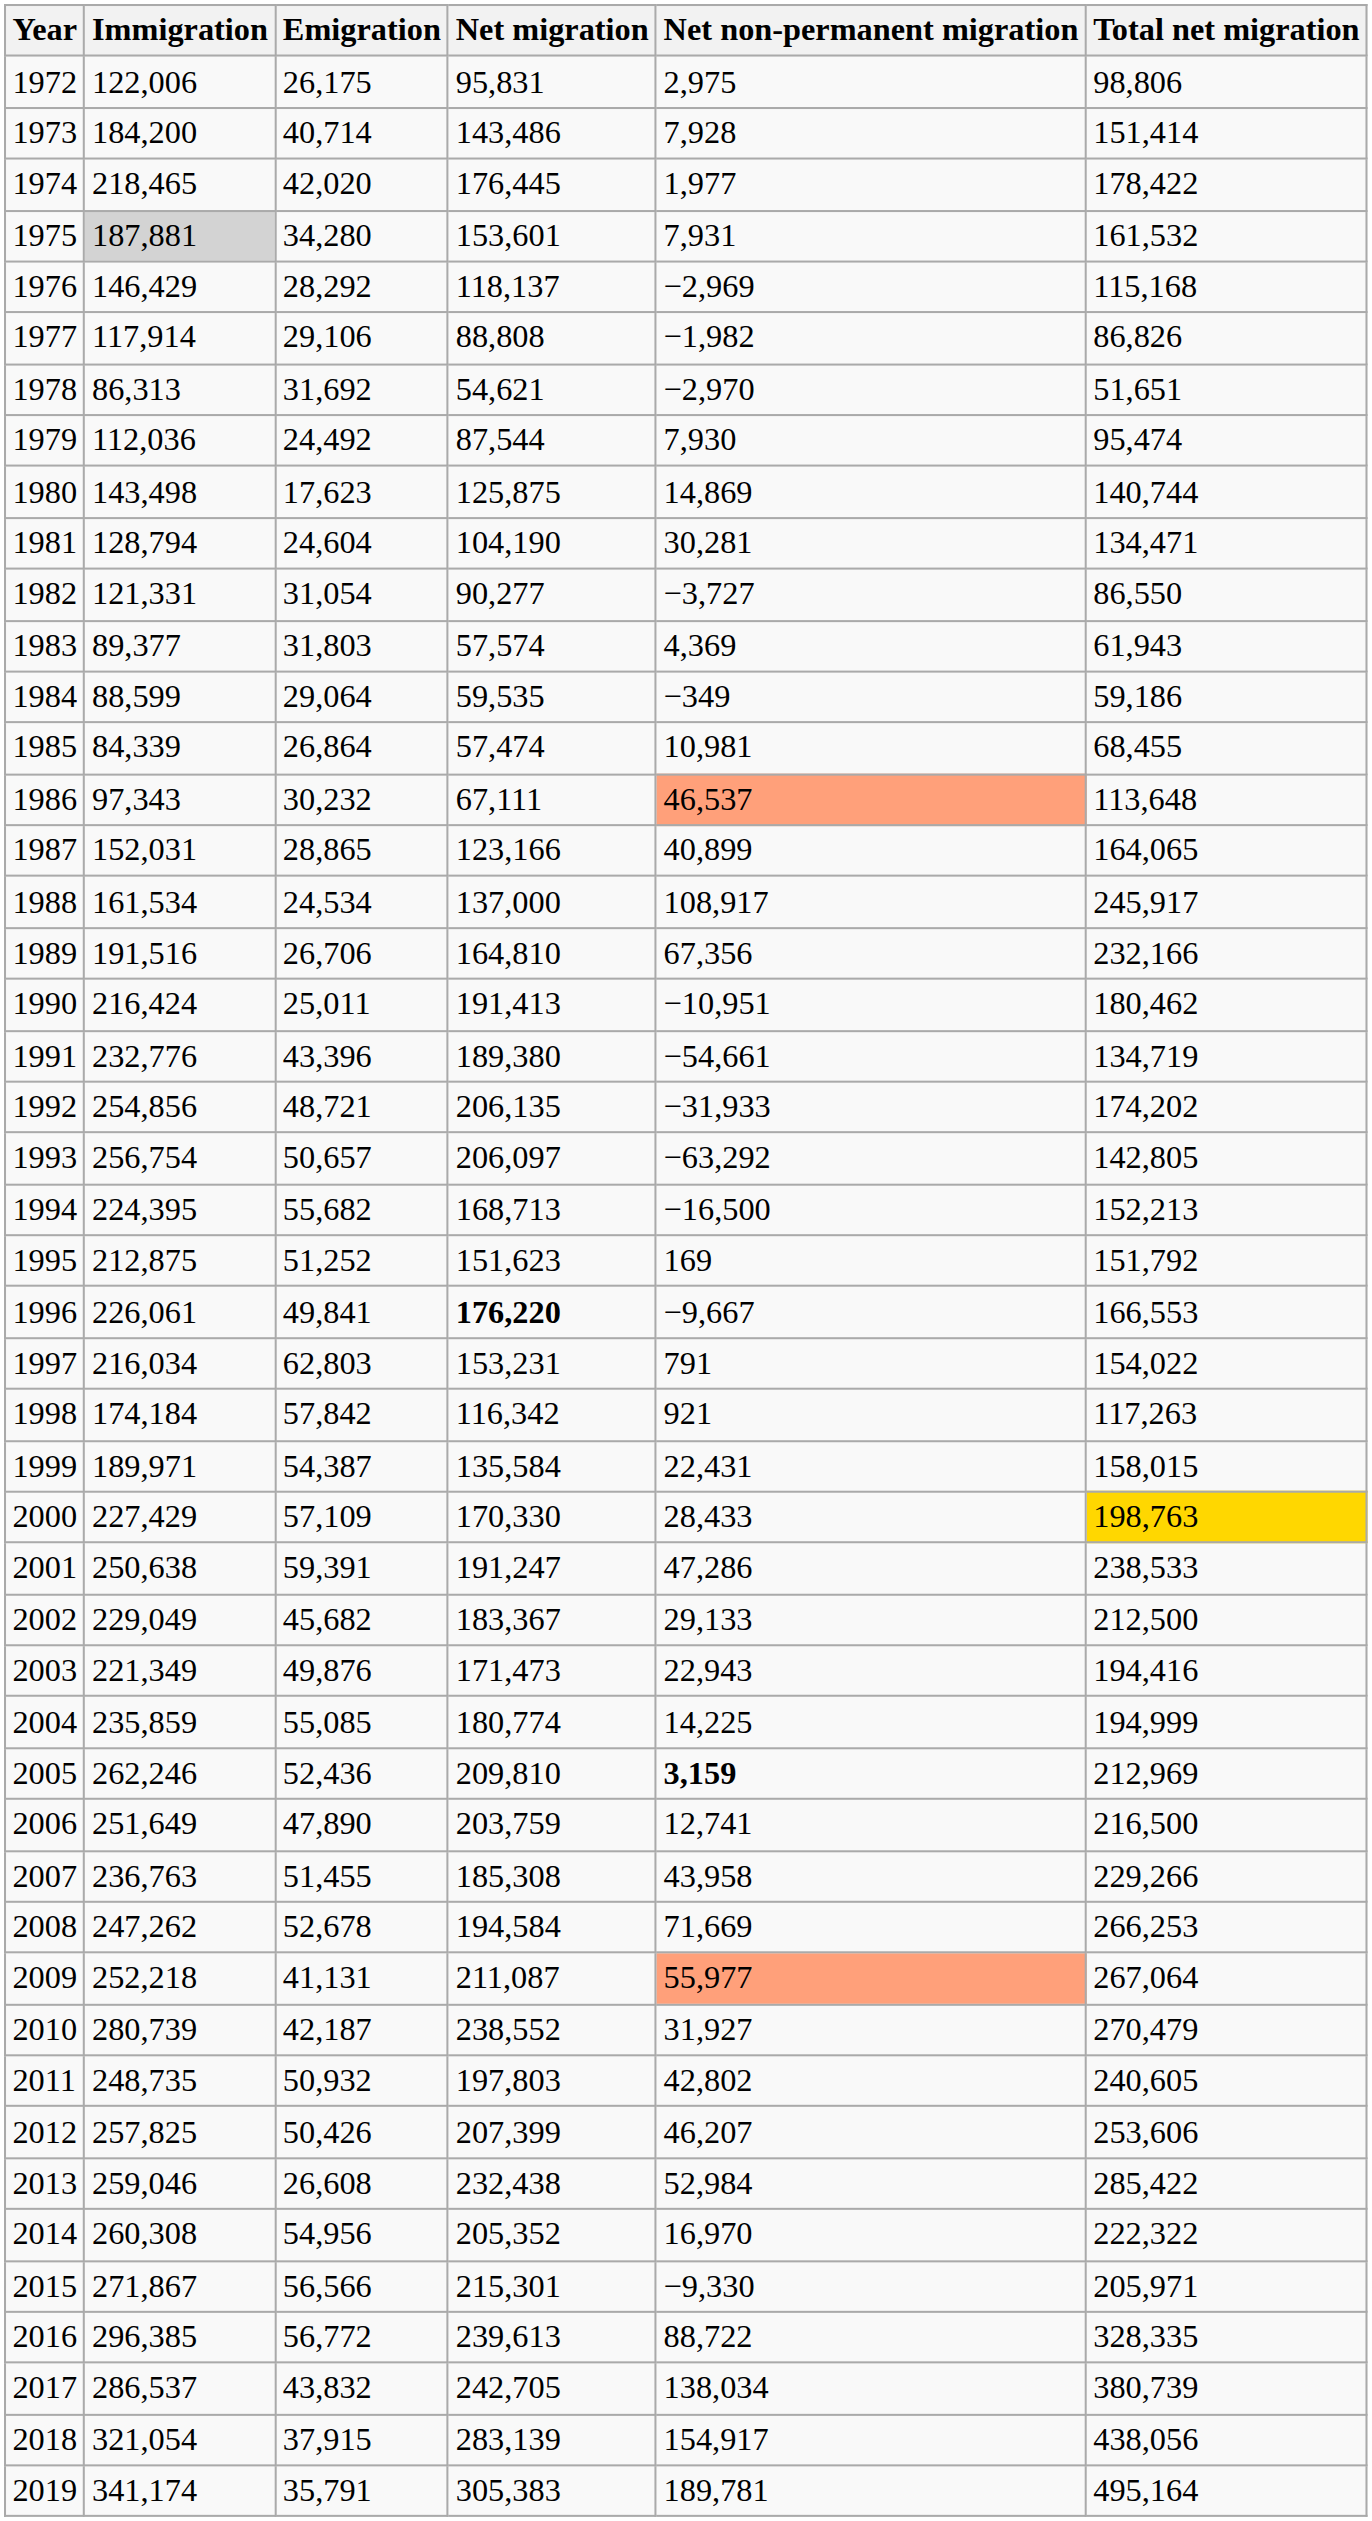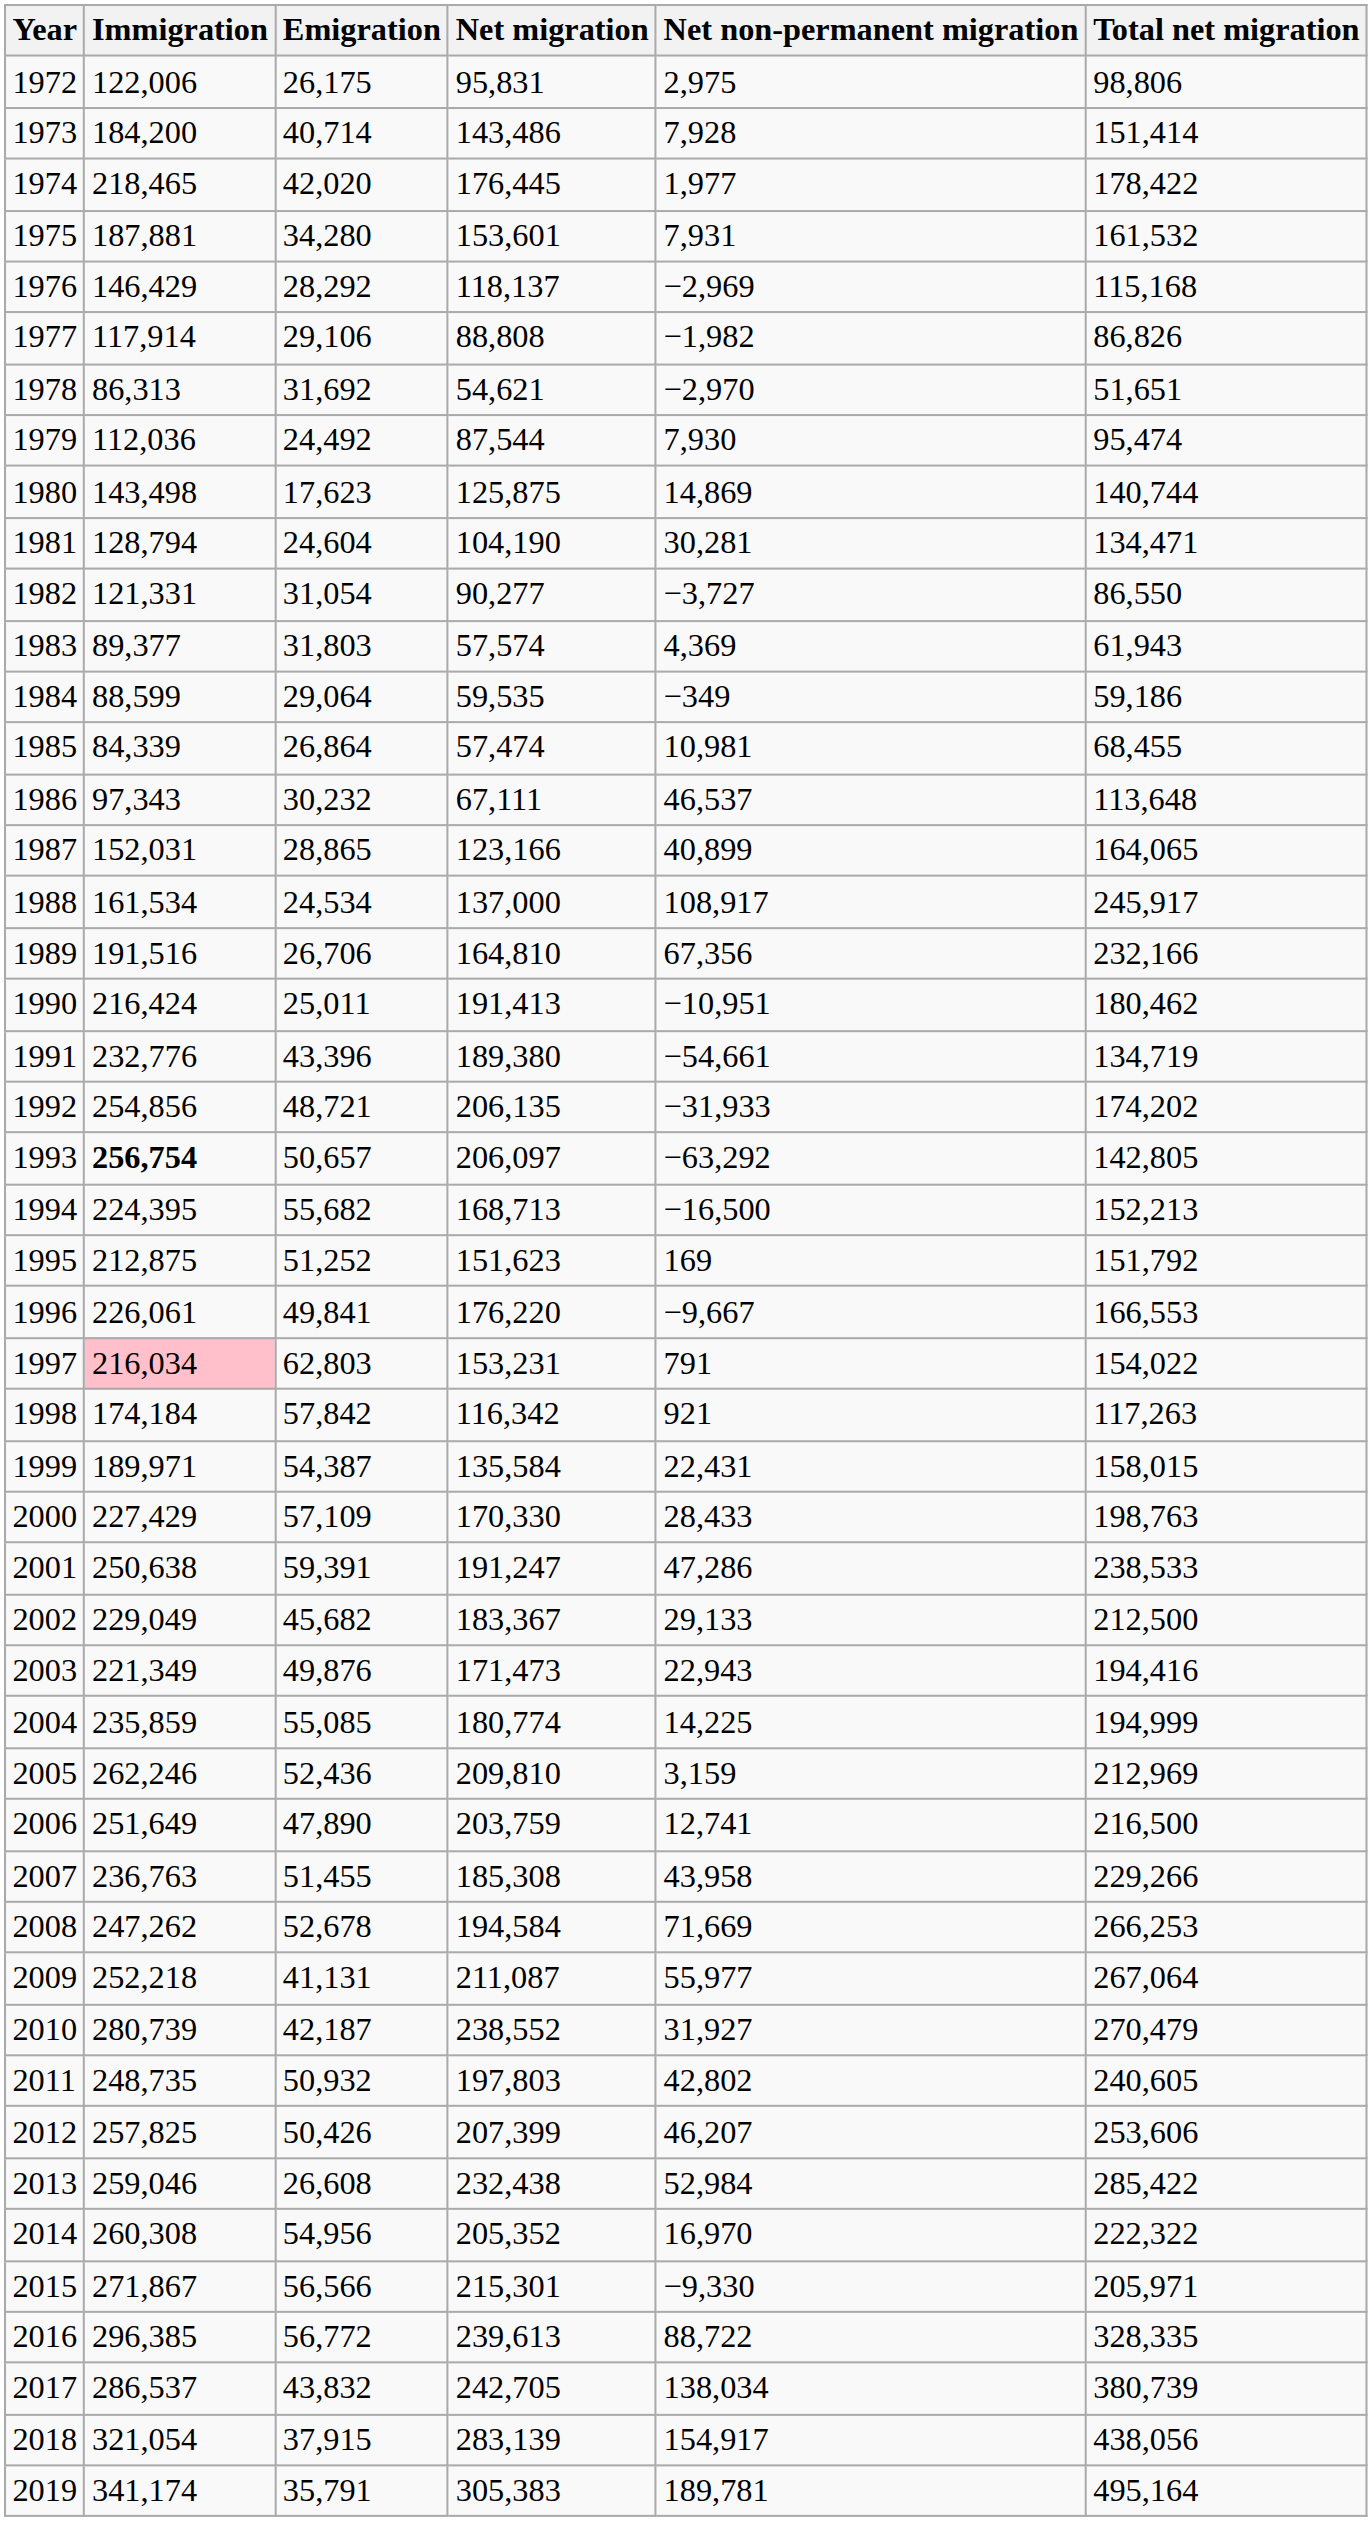(145, 235) lightgrey background -> (145, 235) no background
(708, 798) lightsalmon background -> (708, 798) no background
(145, 1157) normal -> (145, 1157) bold
(508, 1311) bold -> (508, 1311) normal
(145, 1362) no background -> (145, 1362) pink background
(1146, 1516) gold background -> (1146, 1516) no background
(700, 1772) bold -> (700, 1772) normal
(708, 1977) lightsalmon background -> (708, 1977) no background
